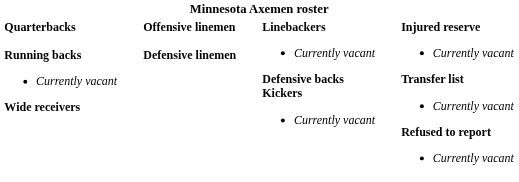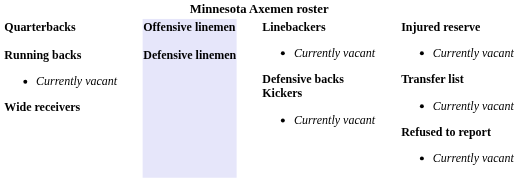(190, 41) no background -> (190, 41) lavender background
